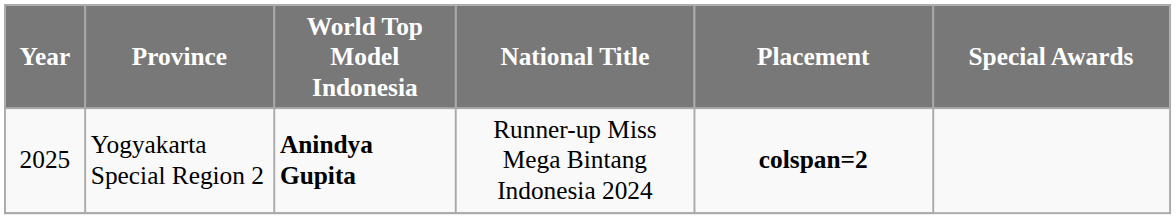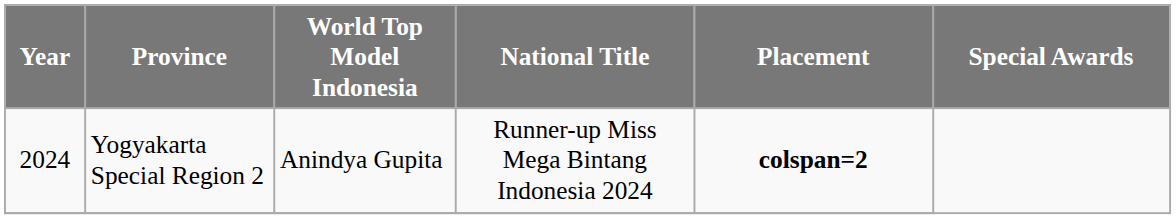(45, 160) 2025 -> (45, 160) 2024
(326, 160) bold -> (361, 160) normal
